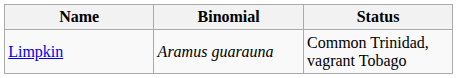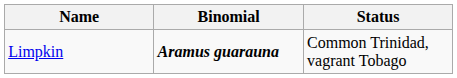(216, 51) normal -> (218, 51) bold
